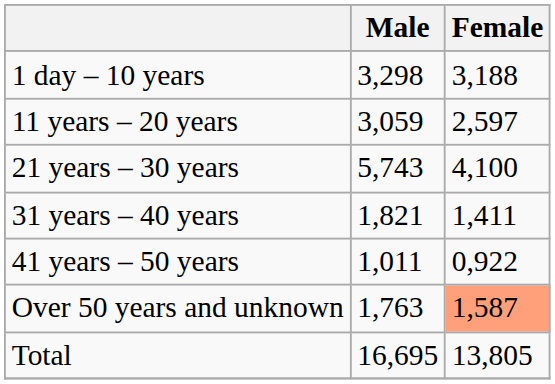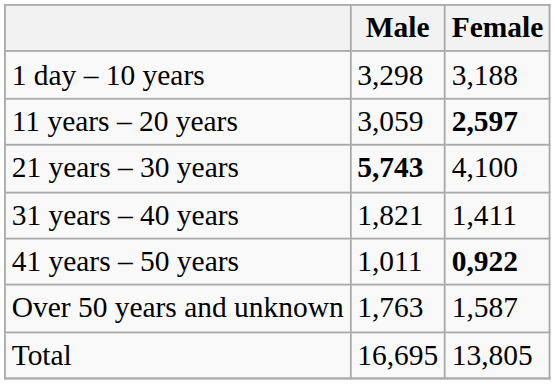(485, 121) normal -> (485, 121) bold
(390, 167) normal -> (390, 167) bold
(485, 261) normal -> (485, 261) bold
(485, 307) lightsalmon background -> (485, 307) no background
